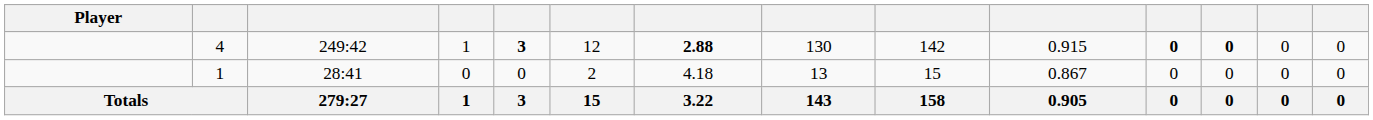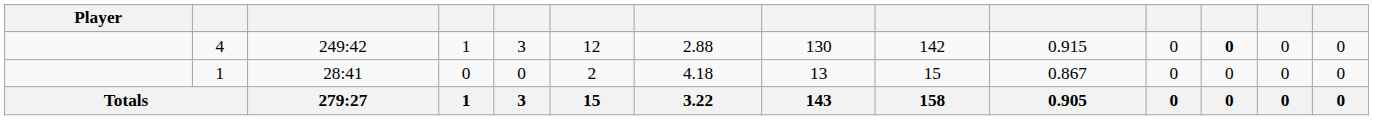(522, 45) bold -> (522, 45) normal
(698, 45) bold -> (698, 45) normal
(1174, 45) bold -> (1174, 45) normal
